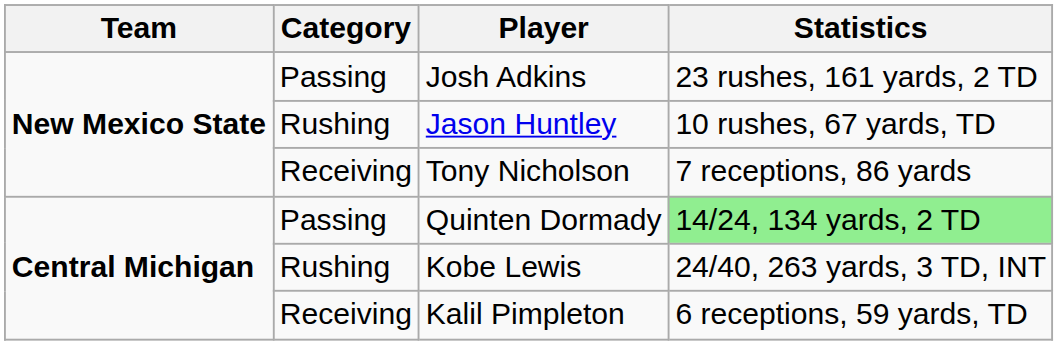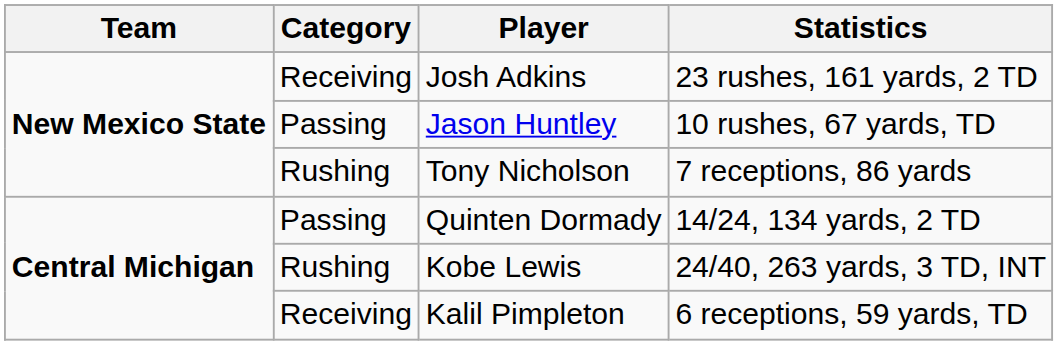(333, 76) Passing -> (346, 76) Receiving
(335, 123) Rushing -> (333, 123) Passing
(346, 171) Receiving -> (335, 171) Rushing
(828, 219) lightgreen background -> (828, 219) no background
